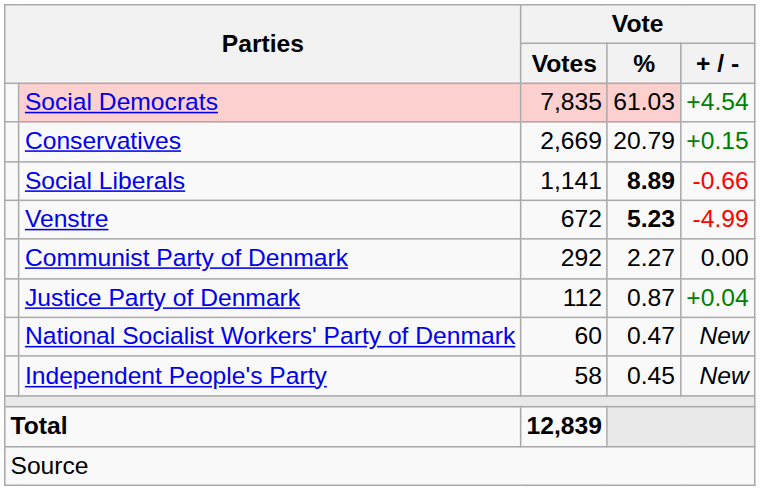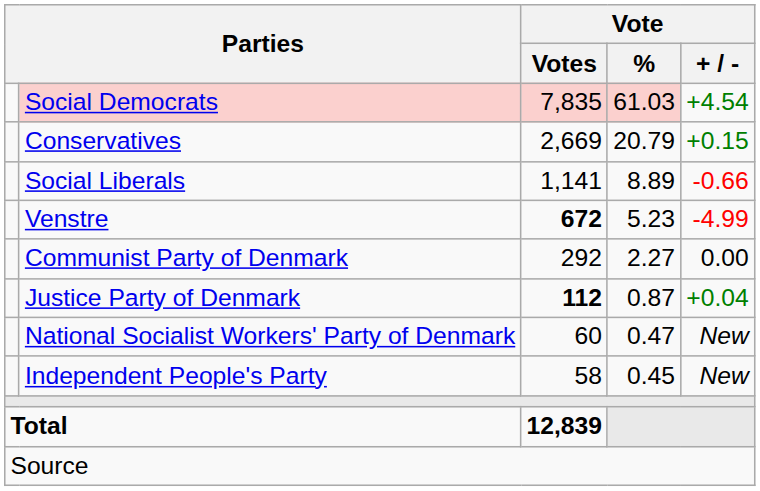(651, 180) bold -> (651, 180) normal
(581, 219) normal -> (581, 219) bold
(651, 219) bold -> (651, 219) normal
(582, 297) normal -> (582, 297) bold
